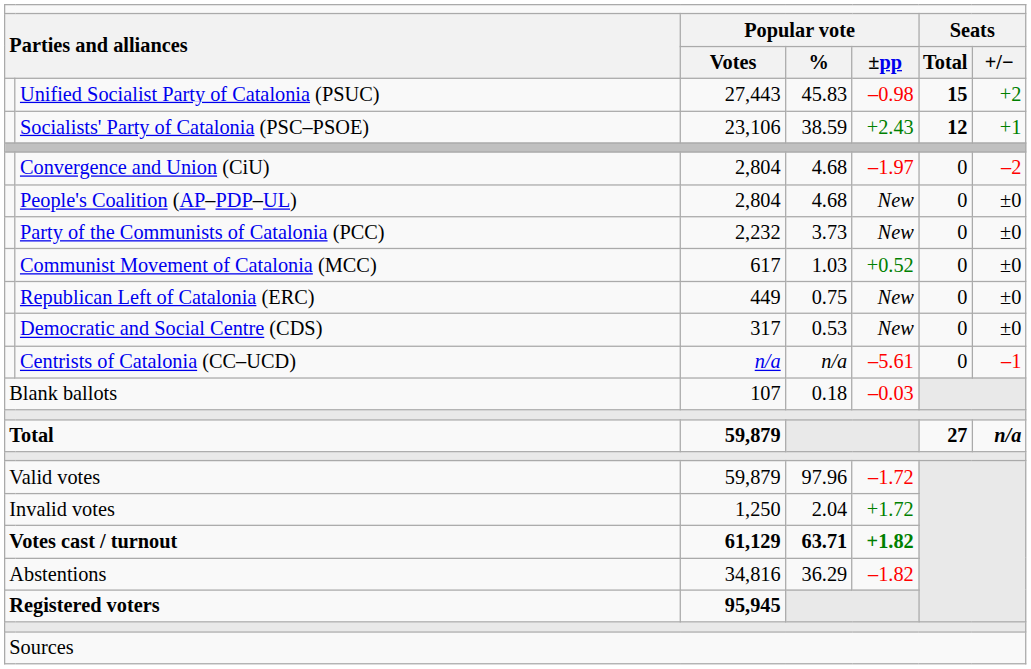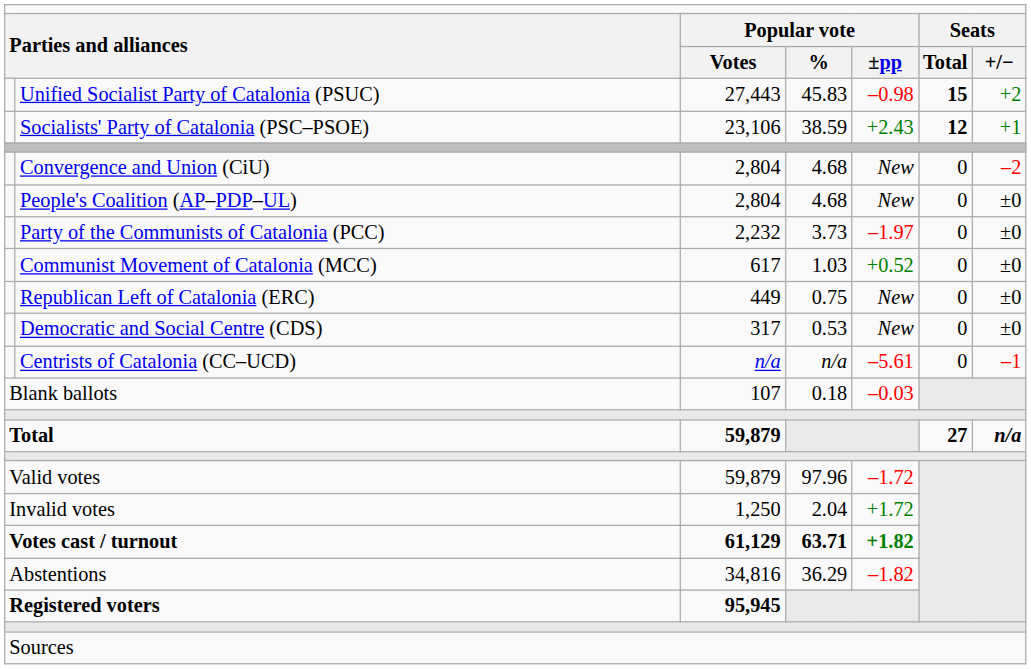(891, 168) –1.97 -> (896, 168) New
(896, 232) New -> (891, 232) –1.97
